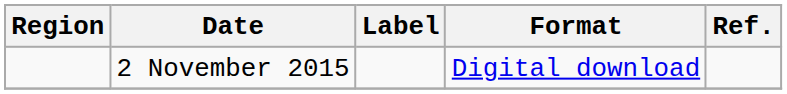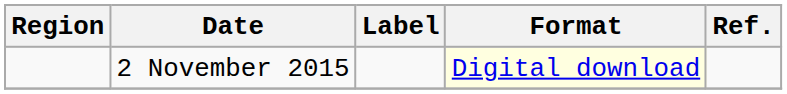(576, 68) no background -> (576, 68) lightyellow background
